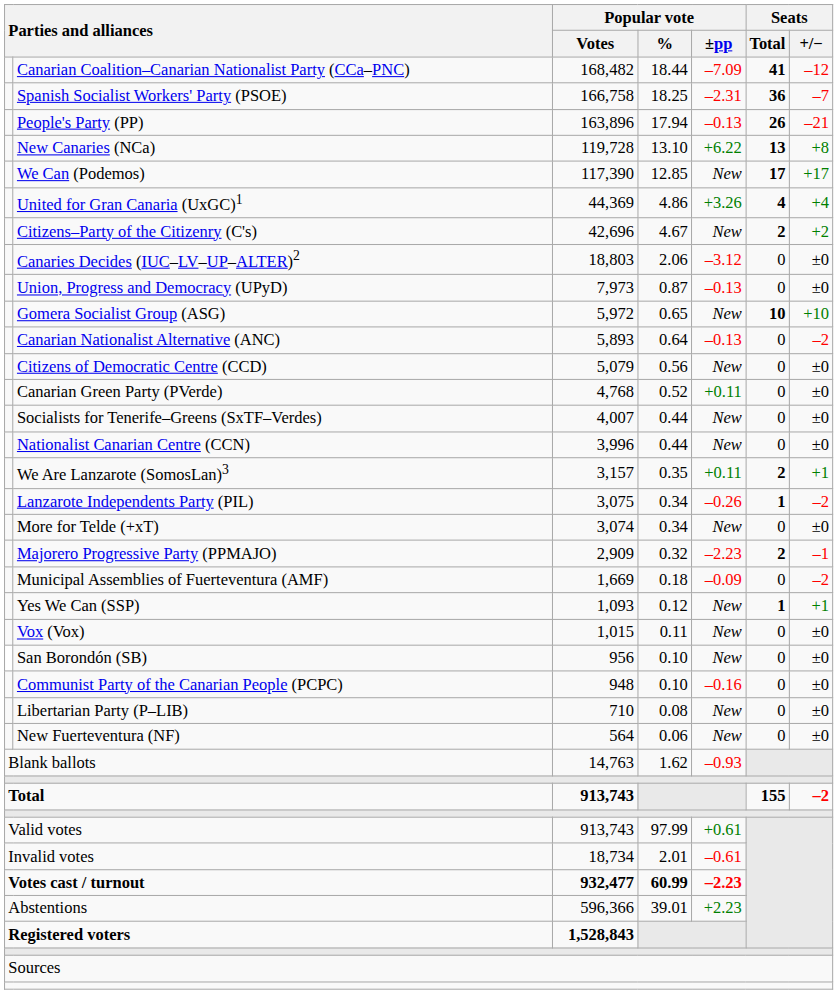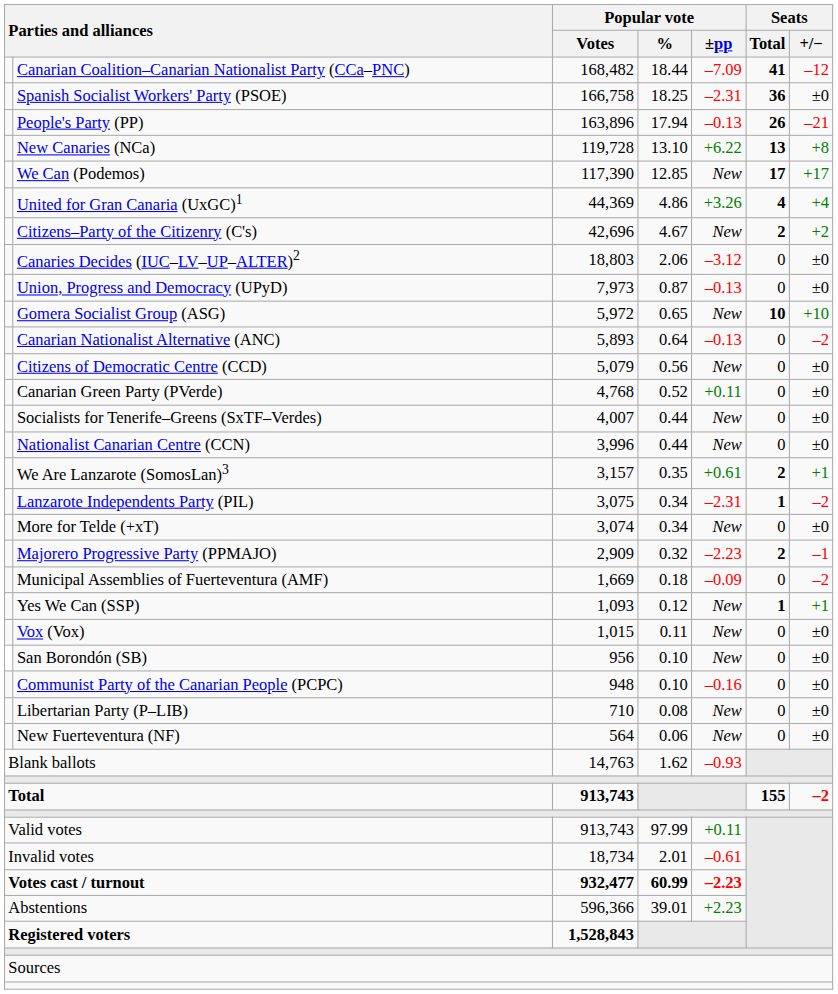(821, 95) –7 -> (820, 95) ±0
(723, 473) +0.11 -> (723, 473) +0.61
(723, 501) –0.26 -> (723, 501) –2.31
(723, 830) +0.61 -> (723, 830) +0.11
